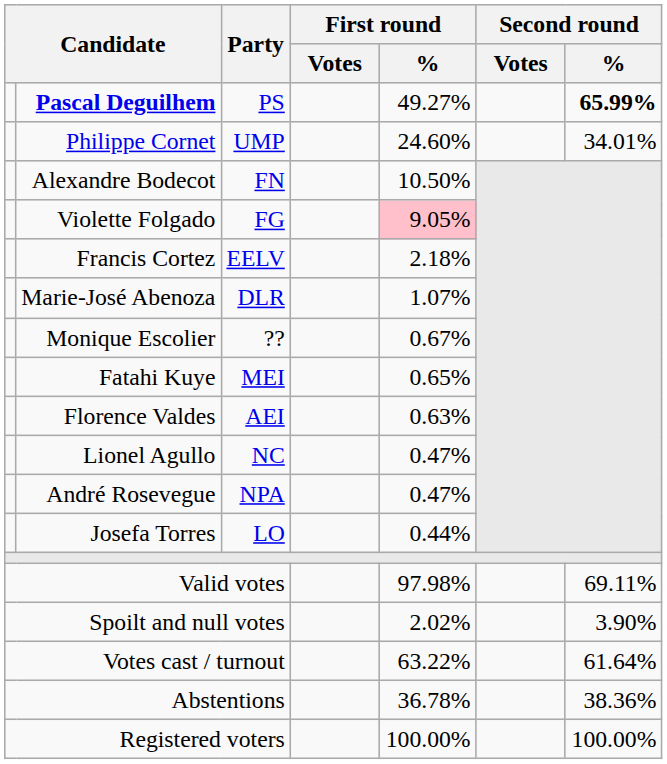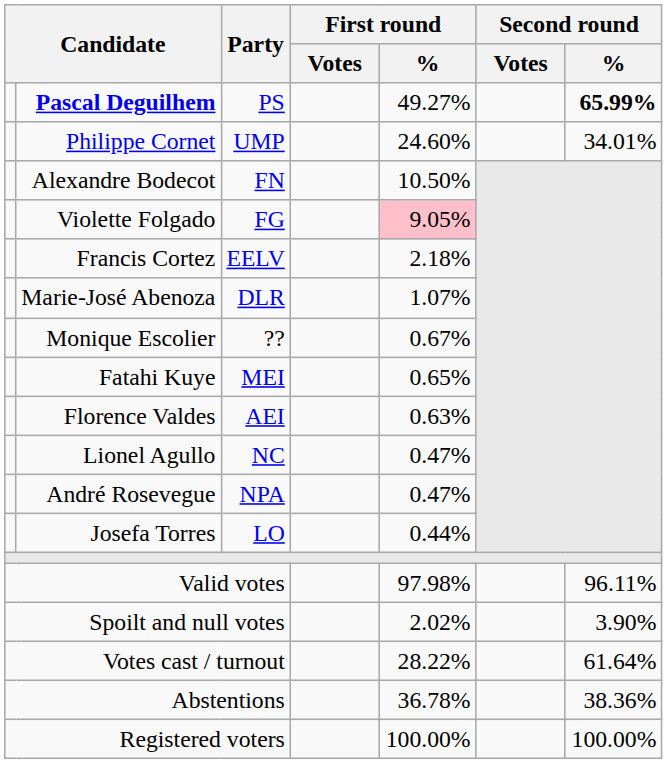(620, 582) 69.11% -> (620, 582) 96.11%
(434, 660) 63.22% -> (434, 660) 28.22%
